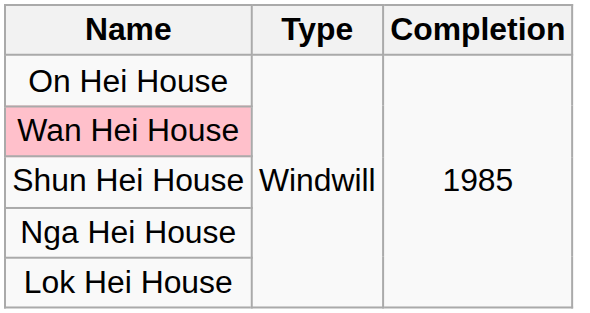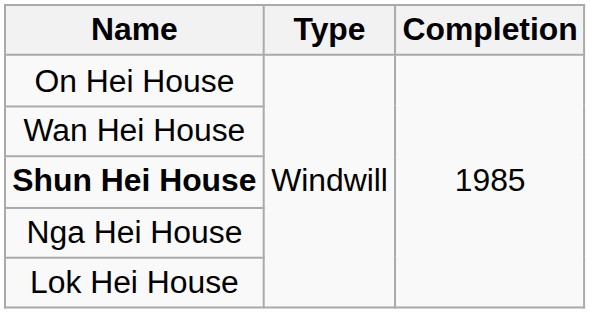(128, 130) pink background -> (134, 130) no background
(128, 181) normal -> (134, 181) bold
